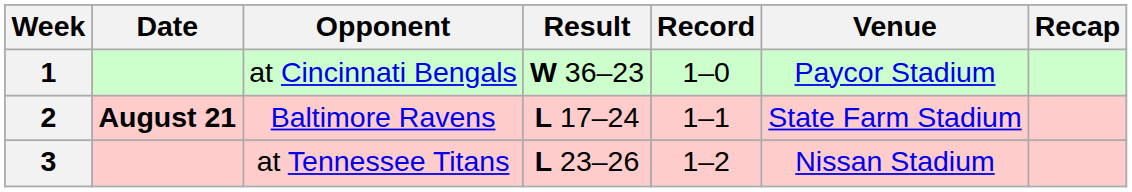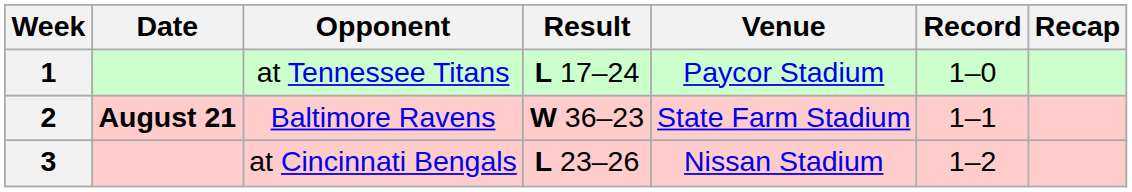columns swapped: (706, 27) <-> (895, 27)
(383, 72) at Cincinnati Bengals -> (383, 72) at Tennessee Titans
(587, 72) W 36–23 -> (587, 72) L 17–24
(587, 117) L 17–24 -> (587, 117) W 36–23
(383, 162) at Tennessee Titans -> (383, 162) at Cincinnati Bengals
